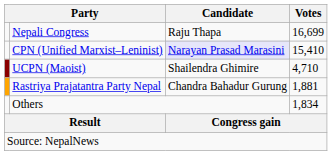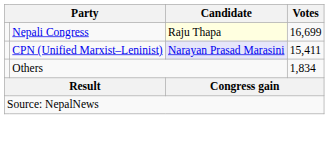(195, 31) no background -> (195, 31) lightyellow background
(308, 50) 15,410 -> (305, 50) 15,411
- row: (49, 68)
- row: (87, 86)
